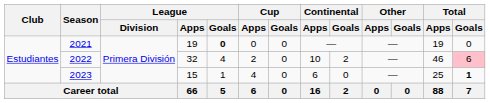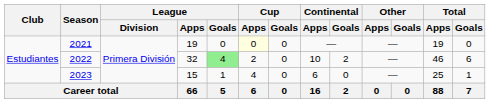(223, 43) bold -> (223, 43) normal
(254, 43) no background -> (254, 43) lightyellow background
(223, 59) no background -> (223, 59) lightgreen background
(469, 59) pink background -> (469, 59) no background
(469, 75) bold -> (469, 75) normal
